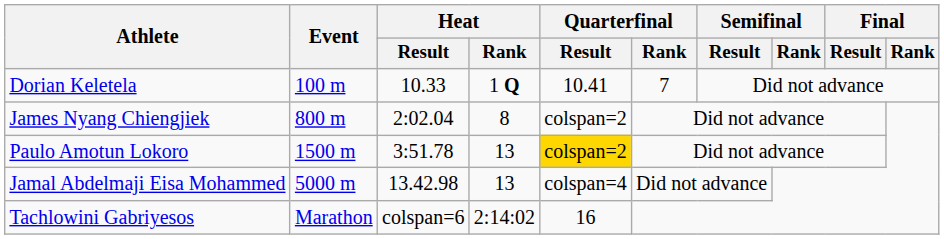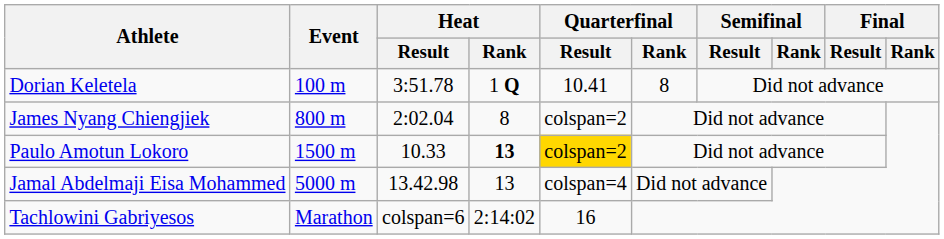(423, 85) 10.33 -> (423, 85) 3:51.78
(664, 85) 7 -> (664, 85) 8
(423, 151) 3:51.78 -> (423, 151) 10.33
(504, 151) normal -> (504, 151) bold
